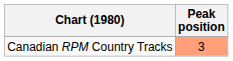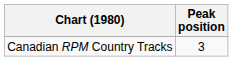(201, 46) lightsalmon background -> (201, 46) no background
